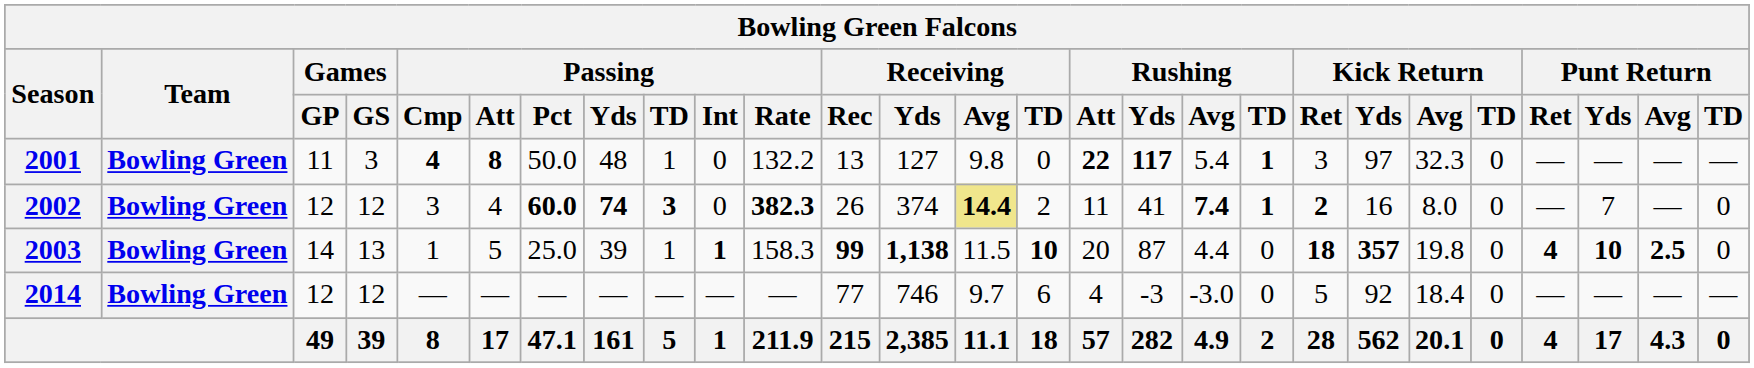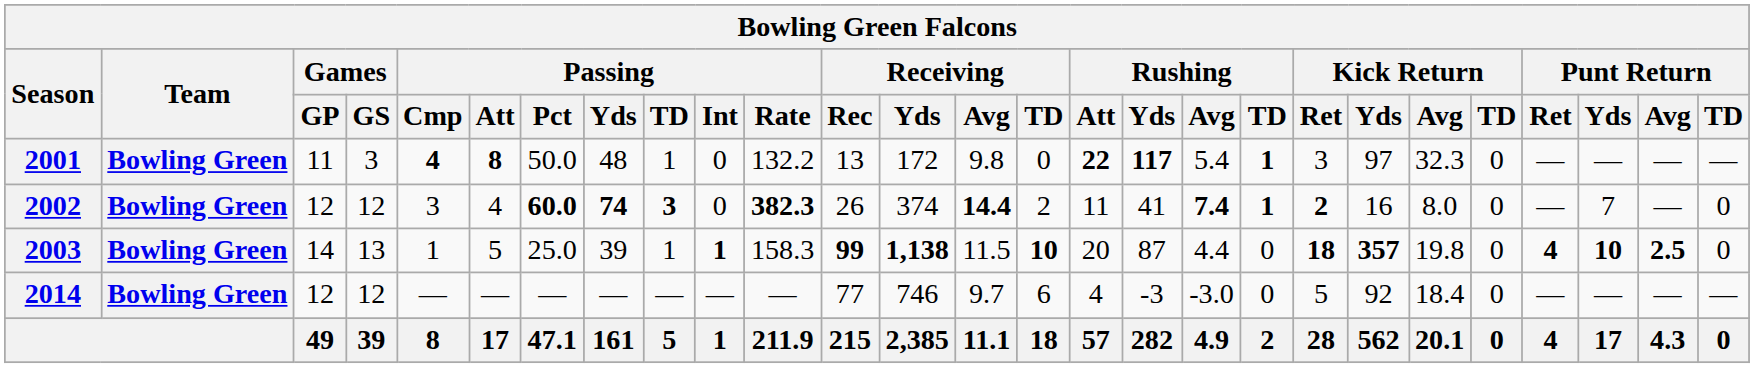(917, 160) 127 -> (917, 160) 172
(987, 205) khaki background -> (987, 205) no background
